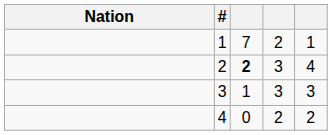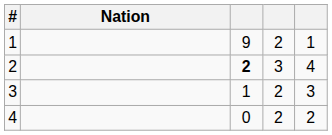columns swapped: (222, 17) <-> (109, 17)
(246, 42) 7 -> (246, 42) 9
(279, 92) 3 -> (279, 92) 2
